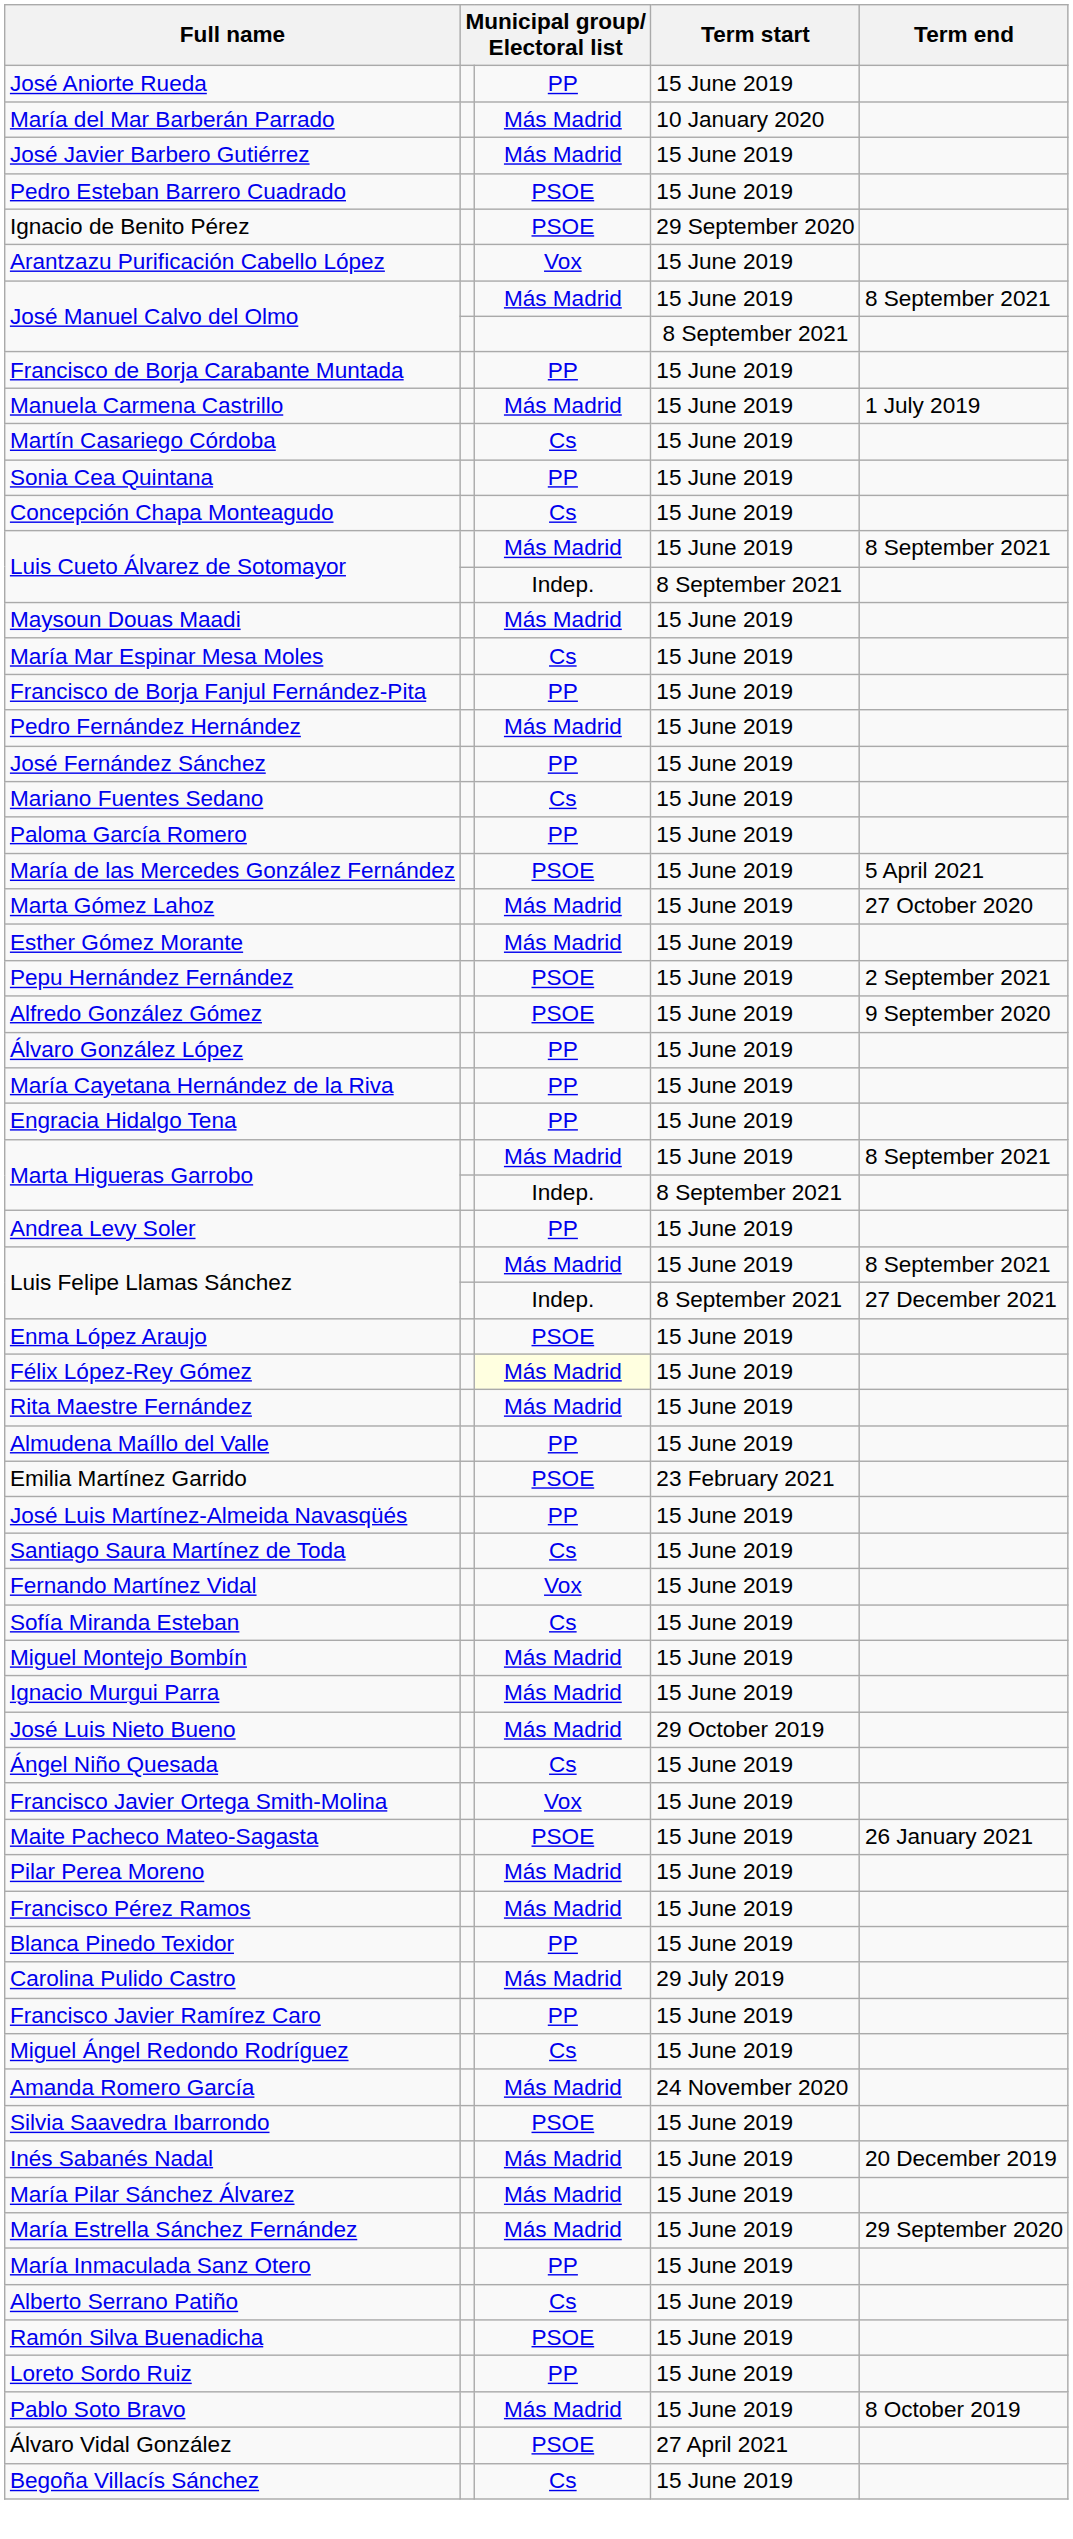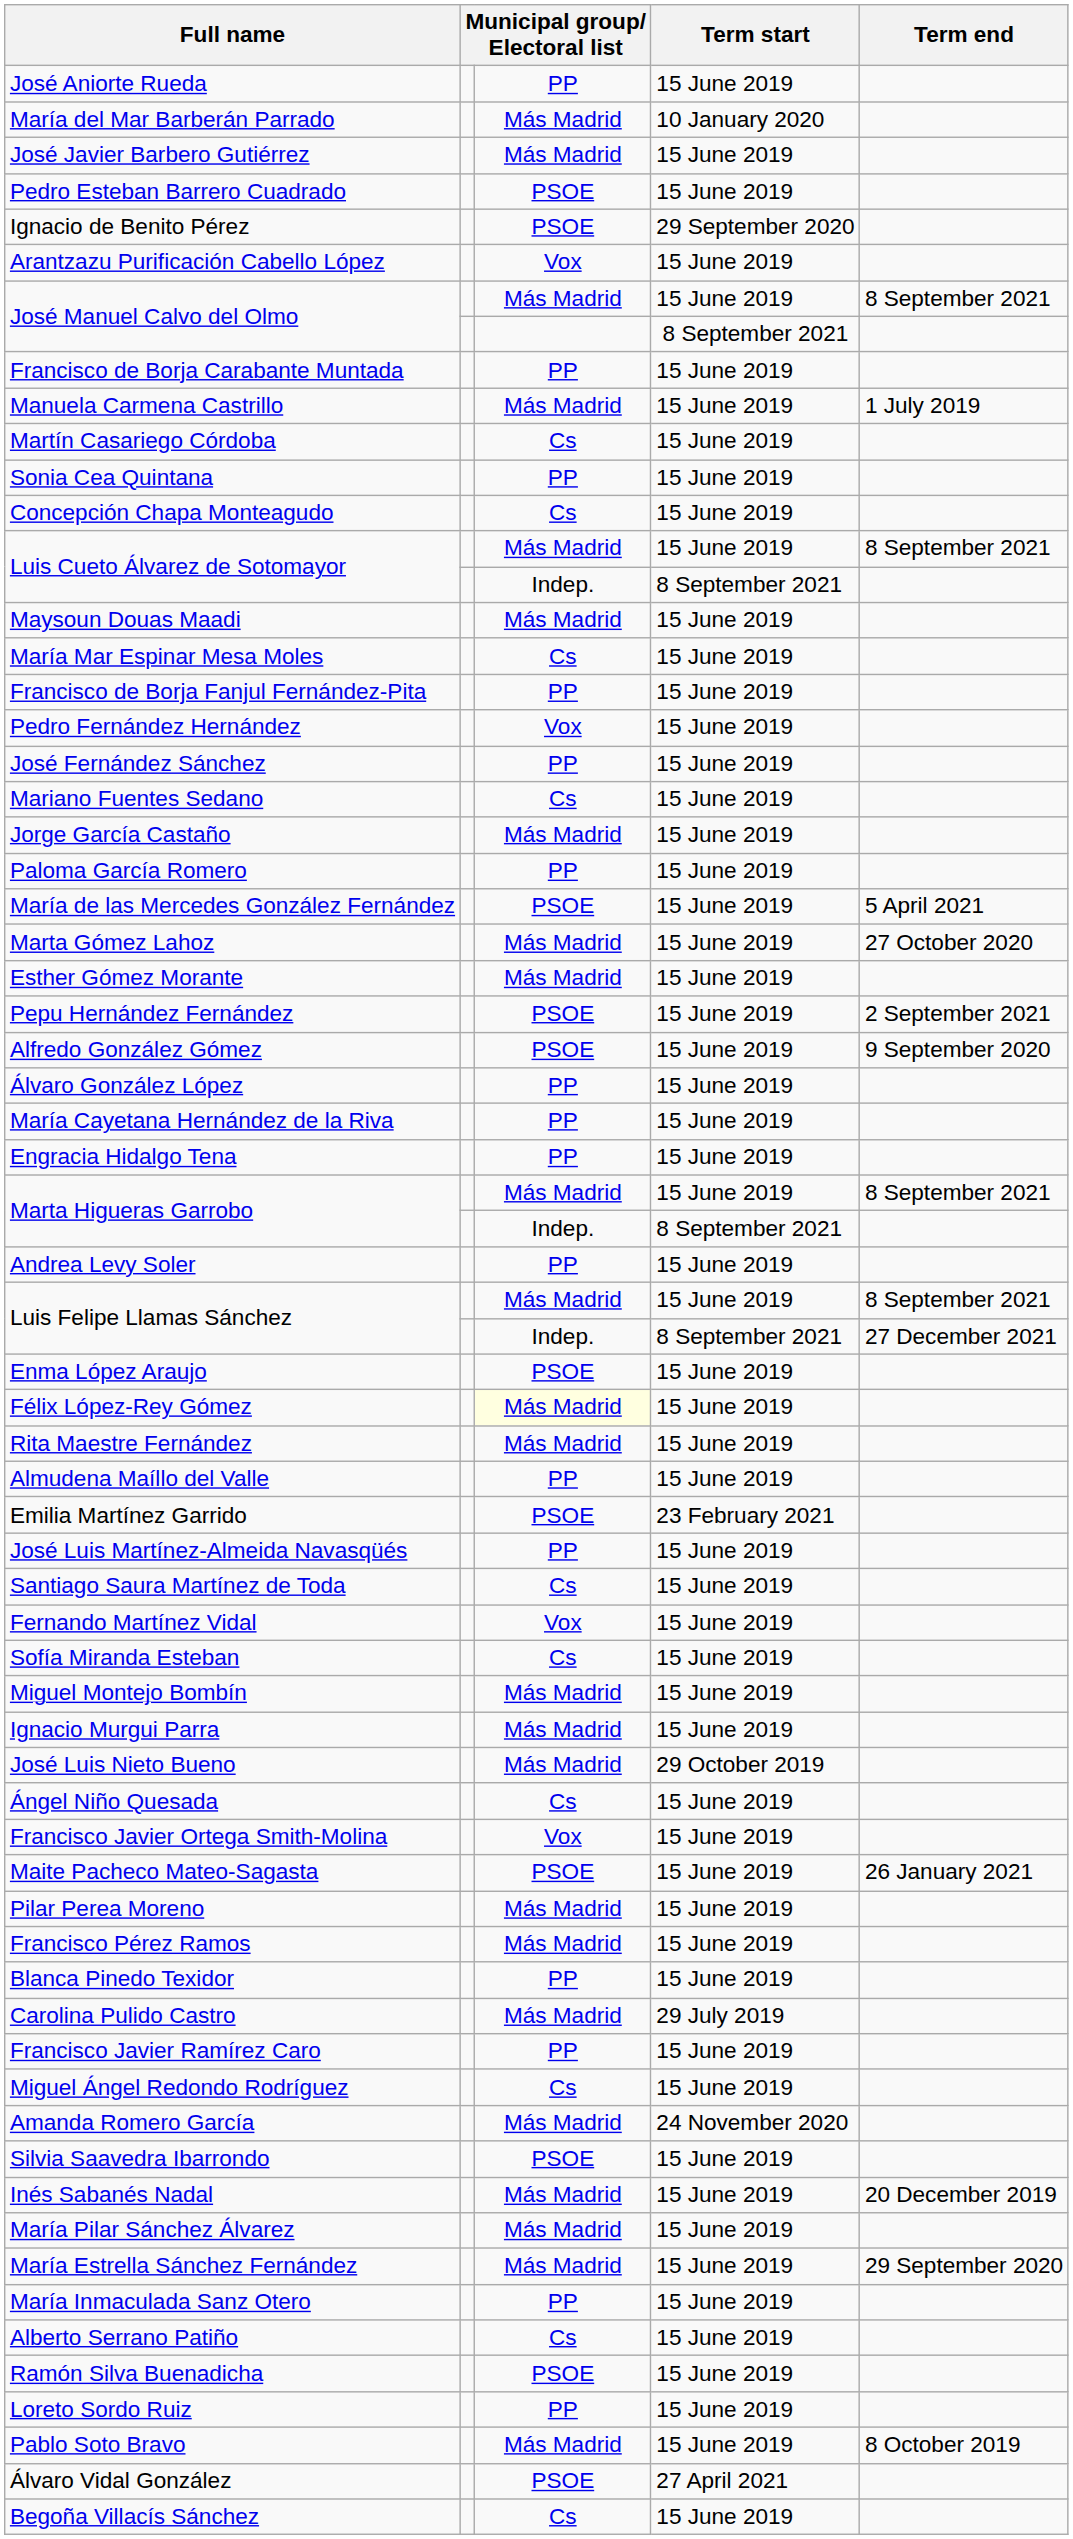(563, 727) Más Madrid -> (563, 727) Vox
+ row: (120, 834)
